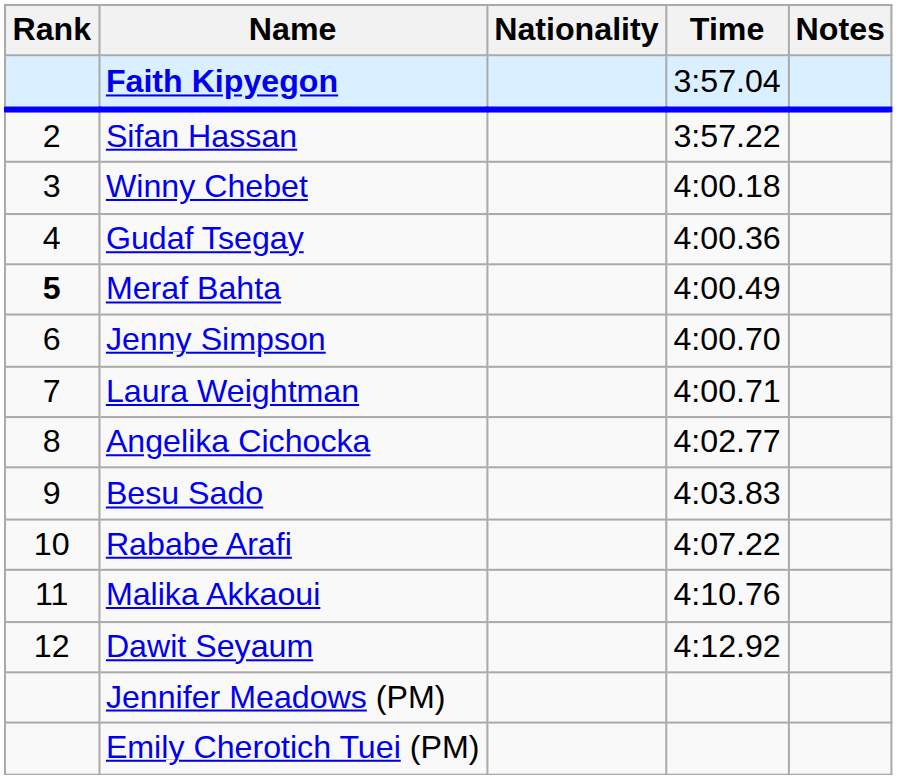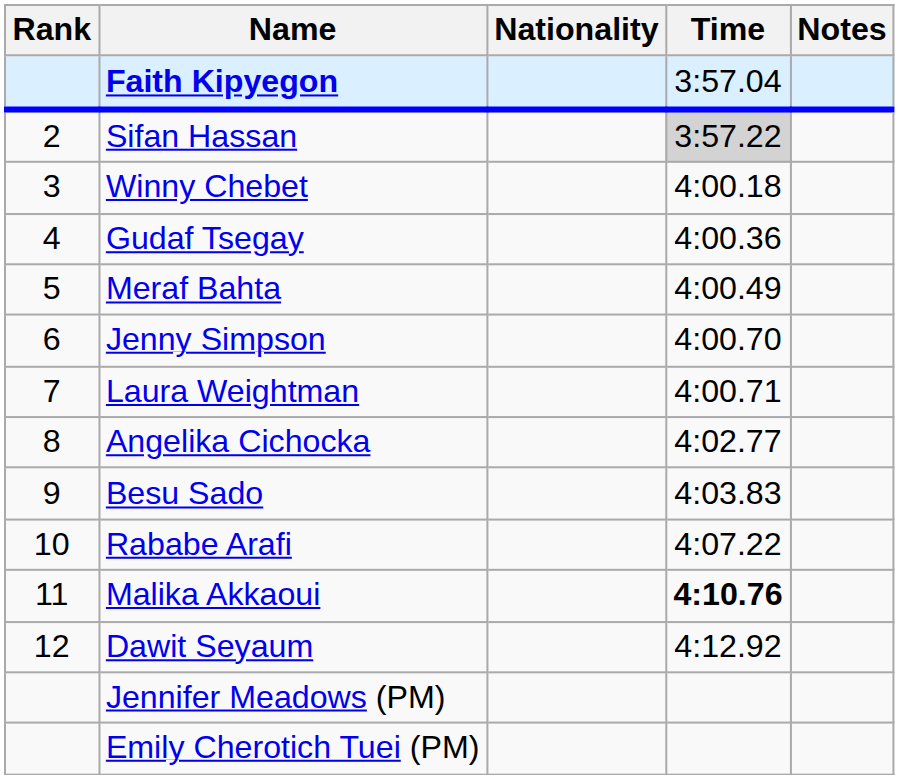(727, 136) no background -> (728, 136) lightgrey background
(52, 289) bold -> (52, 289) normal
(727, 595) normal -> (728, 595) bold
